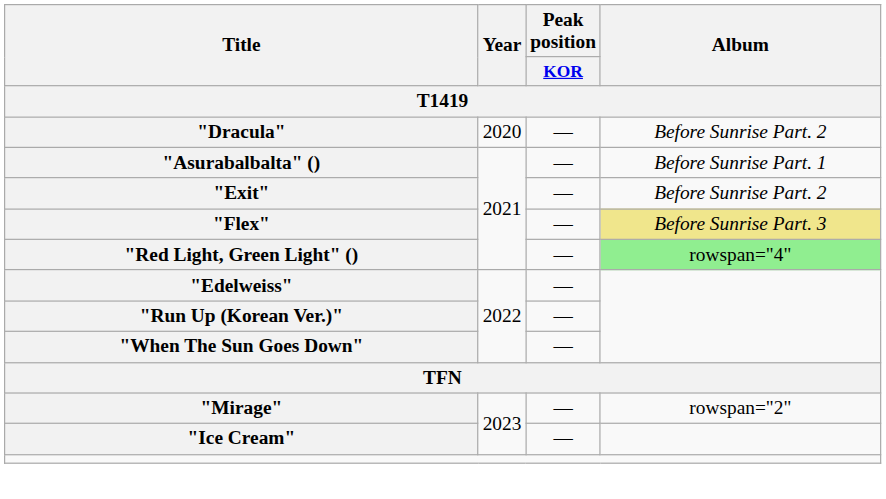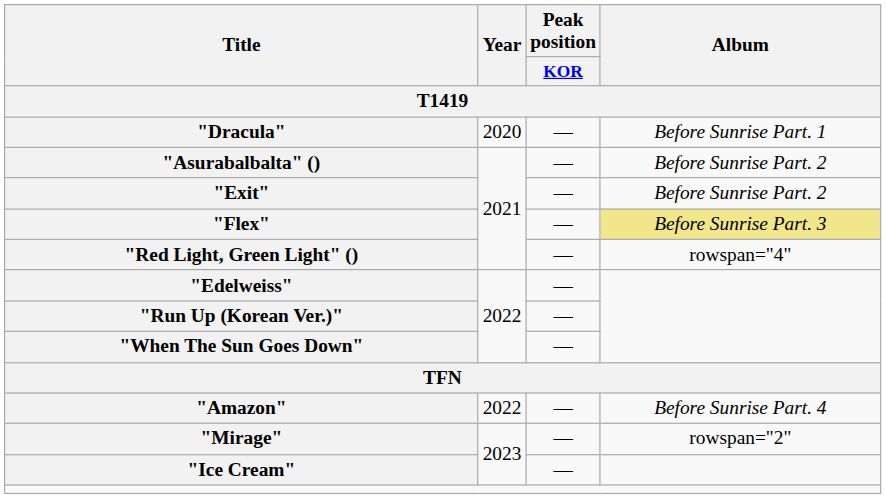(740, 131) Before Sunrise Part. 2 -> (740, 131) Before Sunrise Part. 1
(740, 162) Before Sunrise Part. 1 -> (740, 162) Before Sunrise Part. 2
(740, 254) lightgreen background -> (740, 254) no background
+ row: (241, 408)
